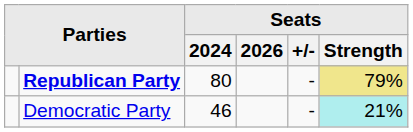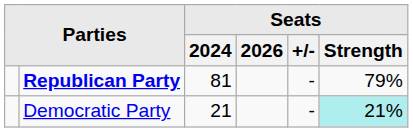(221, 80) 80 -> (221, 80) 81
(384, 80) khaki background -> (384, 80) no background
(221, 111) 46 -> (221, 111) 21
